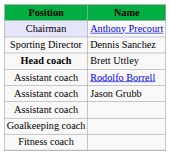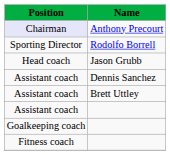(123, 45) Dennis Sanchez -> (123, 45) Rodolfo Borrell
(46, 61) bold -> (46, 61) normal
(114, 61) Brett Uttley -> (116, 61) Jason Grubb
(123, 77) Rodolfo Borrell -> (123, 77) Dennis Sanchez
(116, 93) Jason Grubb -> (114, 93) Brett Uttley
